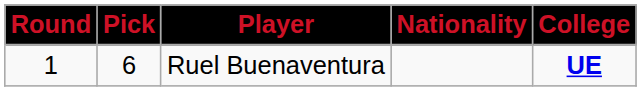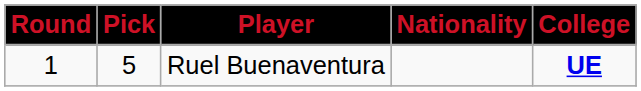(129, 65) 6 -> (129, 65) 5
